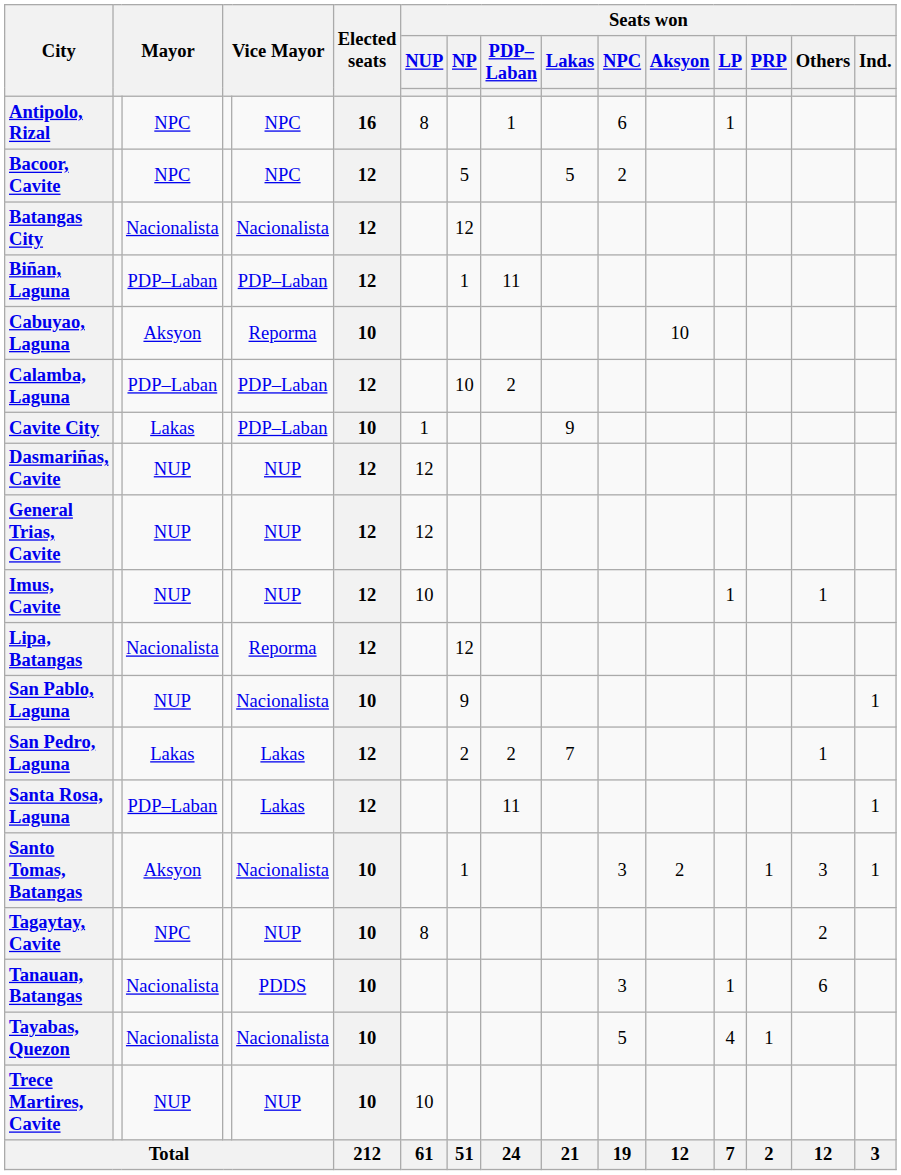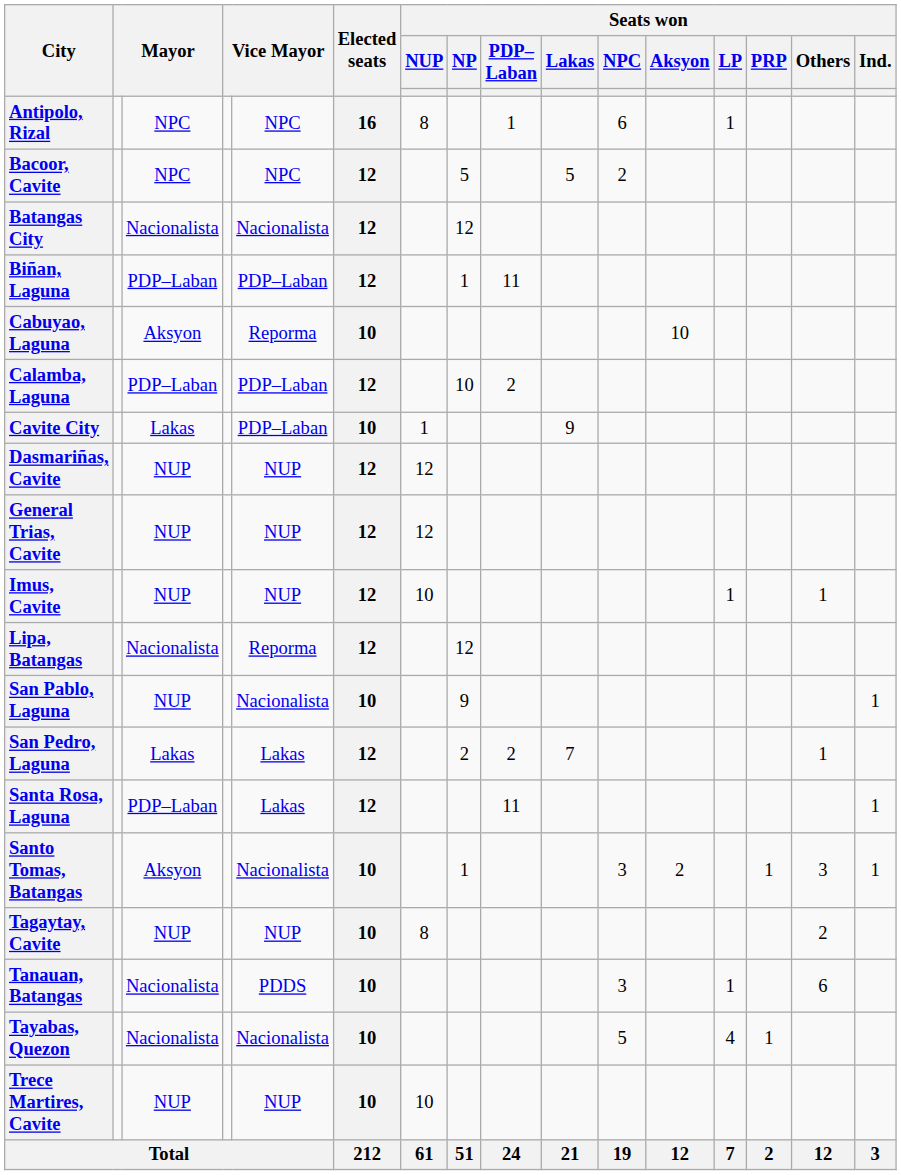(172, 933) NPC -> (172, 933) NUP
